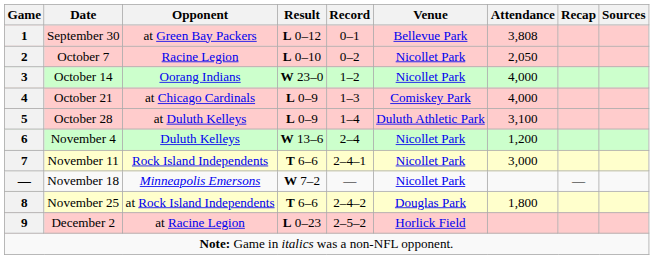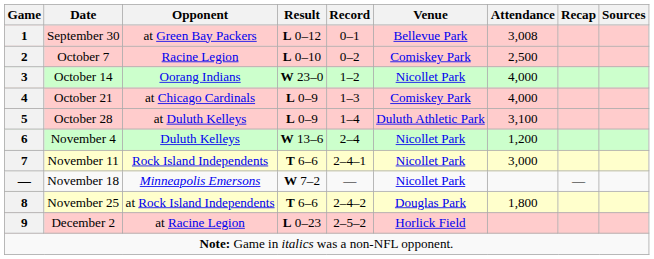(523, 35) 3,808 -> (523, 35) 3,008
(430, 56) Nicollet Park -> (430, 56) Comiskey Park
(523, 56) 2,050 -> (523, 56) 2,500
